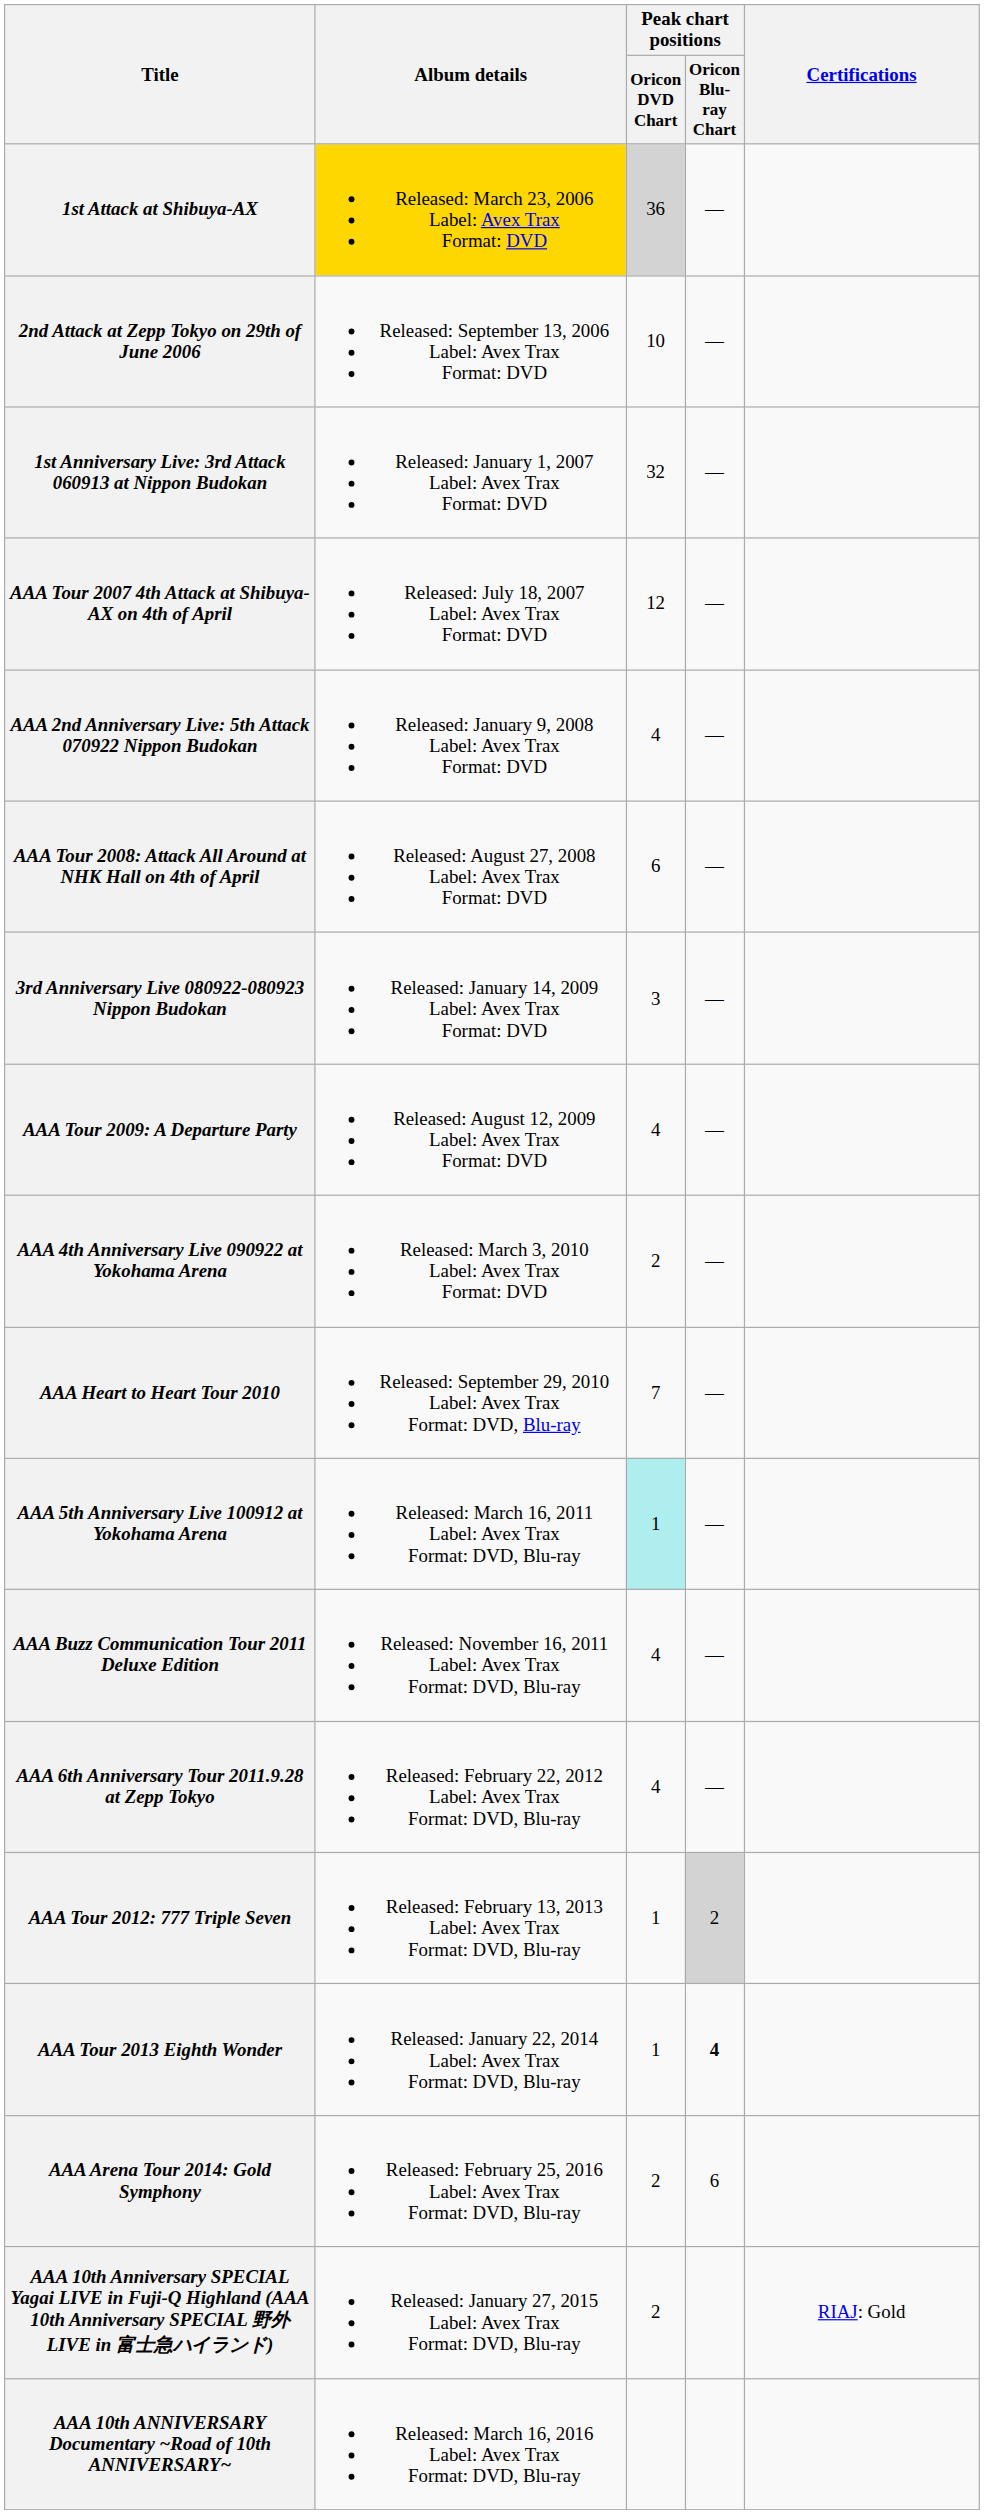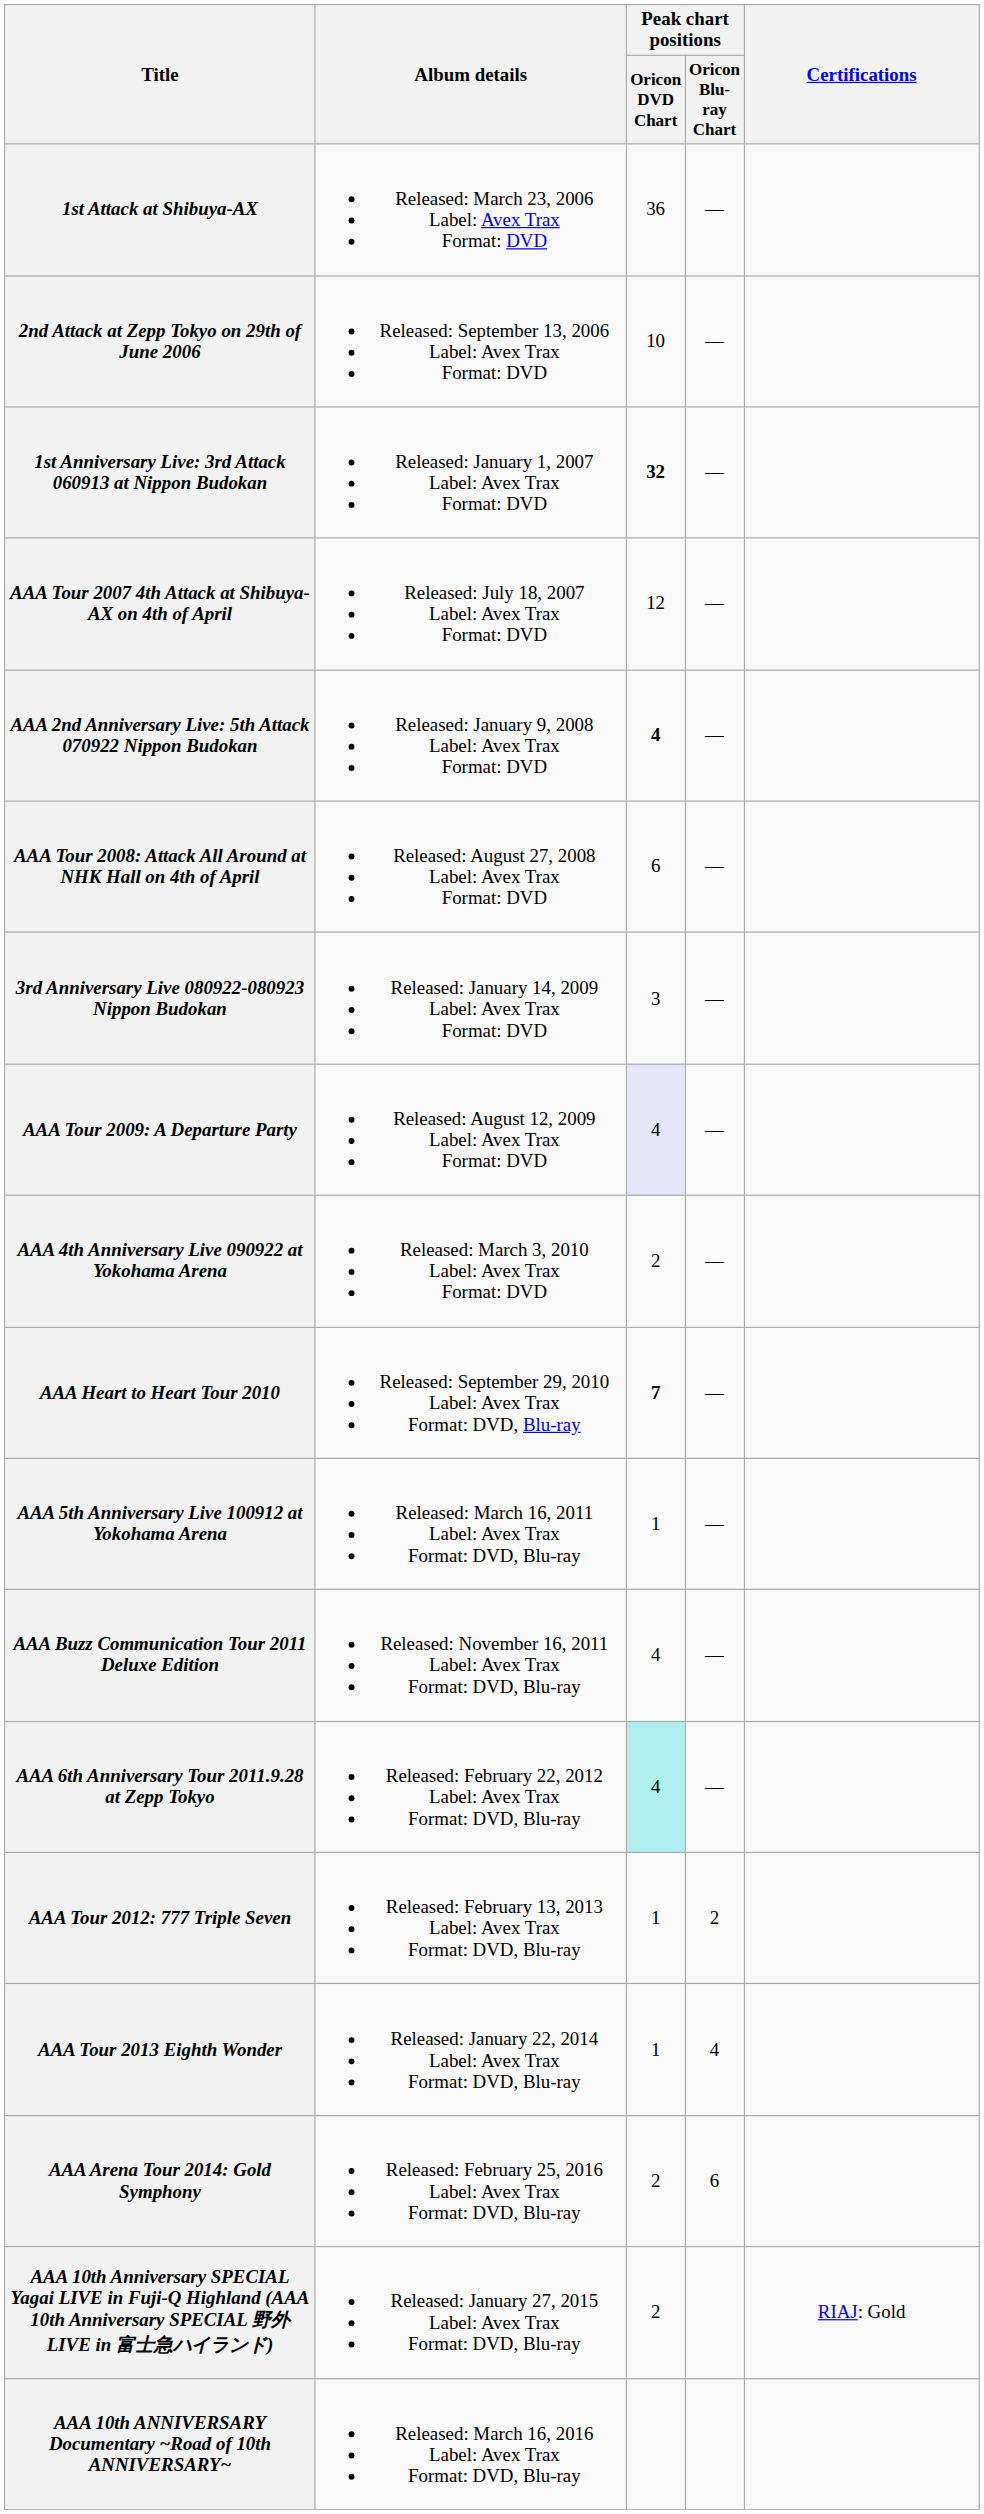(471, 220) gold background -> (471, 220) no background
(656, 209) lightgrey background -> (656, 209) no background
(656, 472) normal -> (656, 472) bold
(656, 735) normal -> (656, 735) bold
(656, 1129) no background -> (656, 1129) lavender background
(656, 1392) normal -> (656, 1392) bold
(656, 1523) paleturquoise background -> (656, 1523) no background
(656, 1786) no background -> (656, 1786) paleturquoise background
(715, 1918) lightgrey background -> (715, 1918) no background
(715, 2049) bold -> (715, 2049) normal
